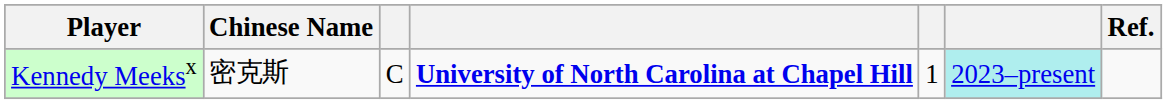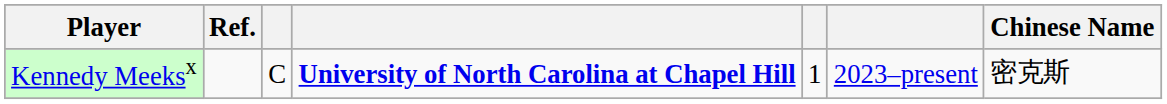columns swapped: (291, 26) <-> (1131, 26)
(1023, 73) paleturquoise background -> (906, 73) no background
